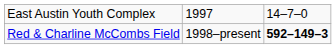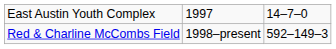(297, 33) bold -> (297, 33) normal
